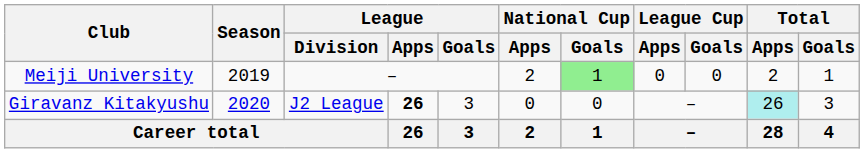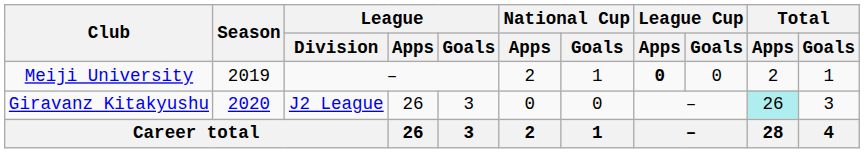(597, 76) lightgreen background -> (597, 76) no background
(660, 76) normal -> (660, 76) bold
(413, 105) bold -> (413, 105) normal
